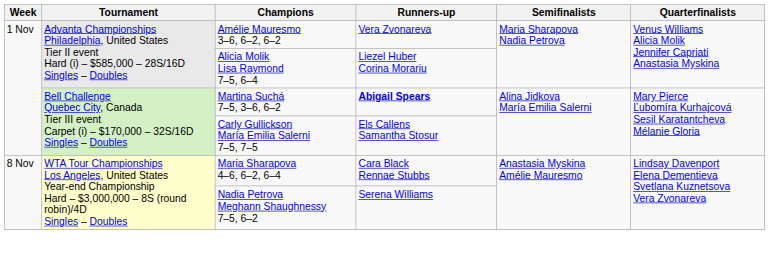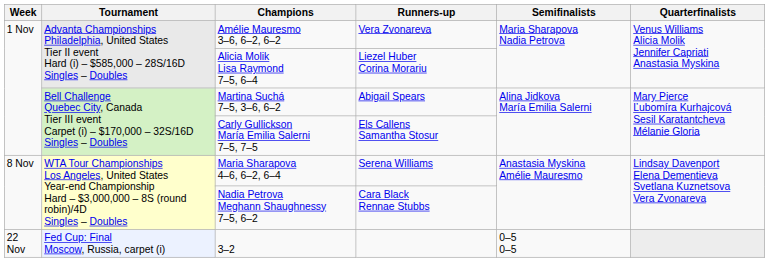(394, 96) bold -> (392, 96) normal
(394, 170) Cara Black Rennae Stubbs -> (396, 164) Serena Williams
(396, 195) Serena Williams -> (394, 200) Cara Black Rennae Stubbs
+ row: (226, 250)
